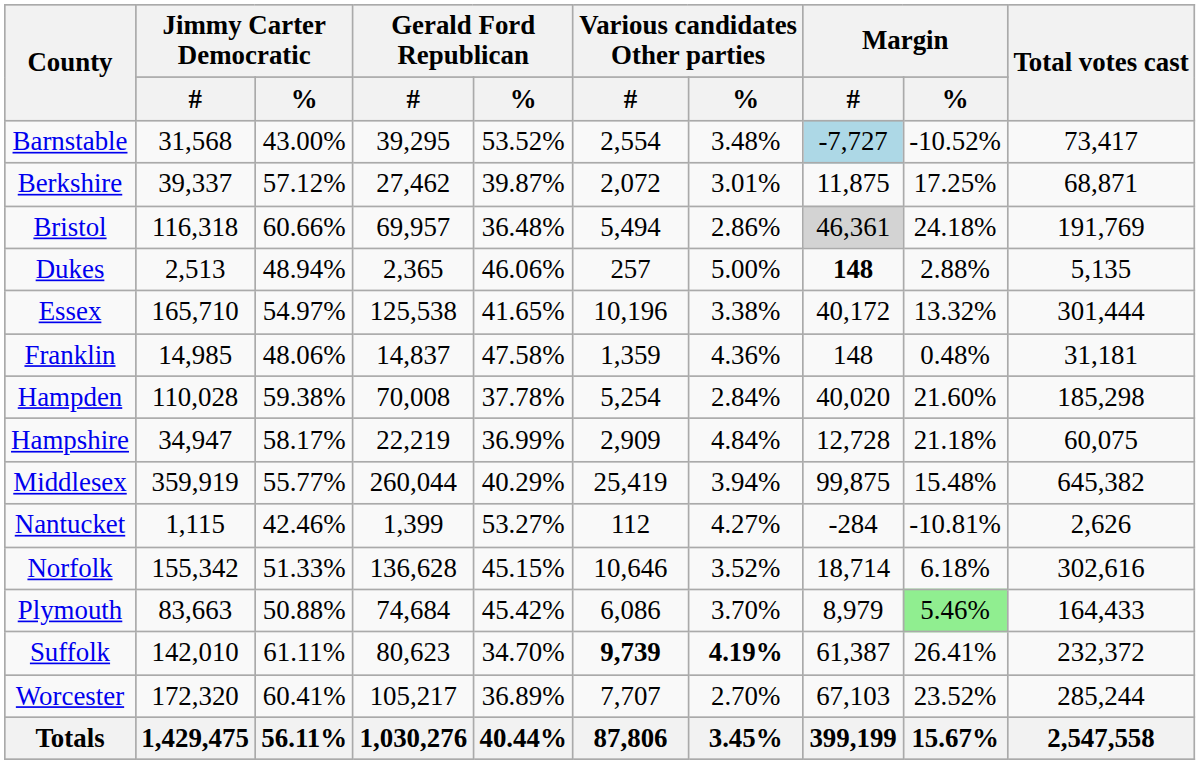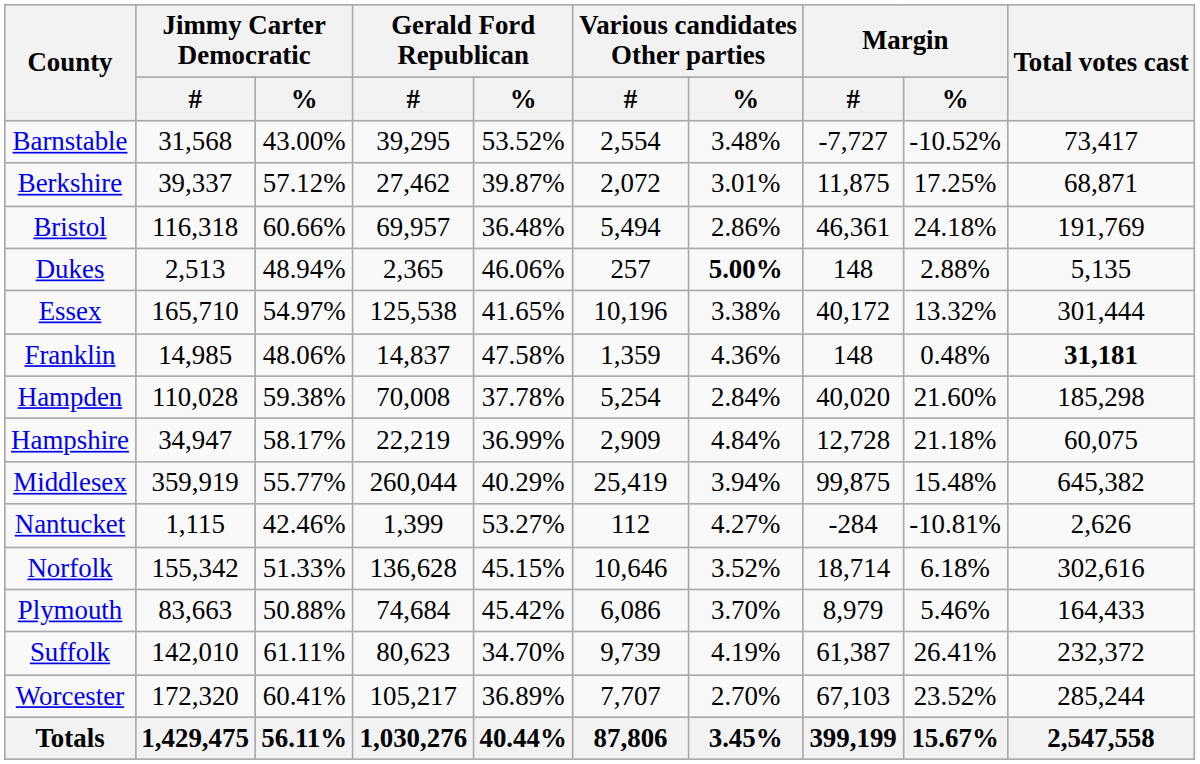(853, 141) lightblue background -> (853, 141) no background
(853, 226) lightgrey background -> (853, 226) no background
(746, 269) normal -> (746, 269) bold
(853, 269) bold -> (853, 269) normal
(1101, 354) normal -> (1101, 354) bold
(955, 610) lightgreen background -> (955, 610) no background
(631, 652) bold -> (631, 652) normal
(746, 652) bold -> (746, 652) normal
